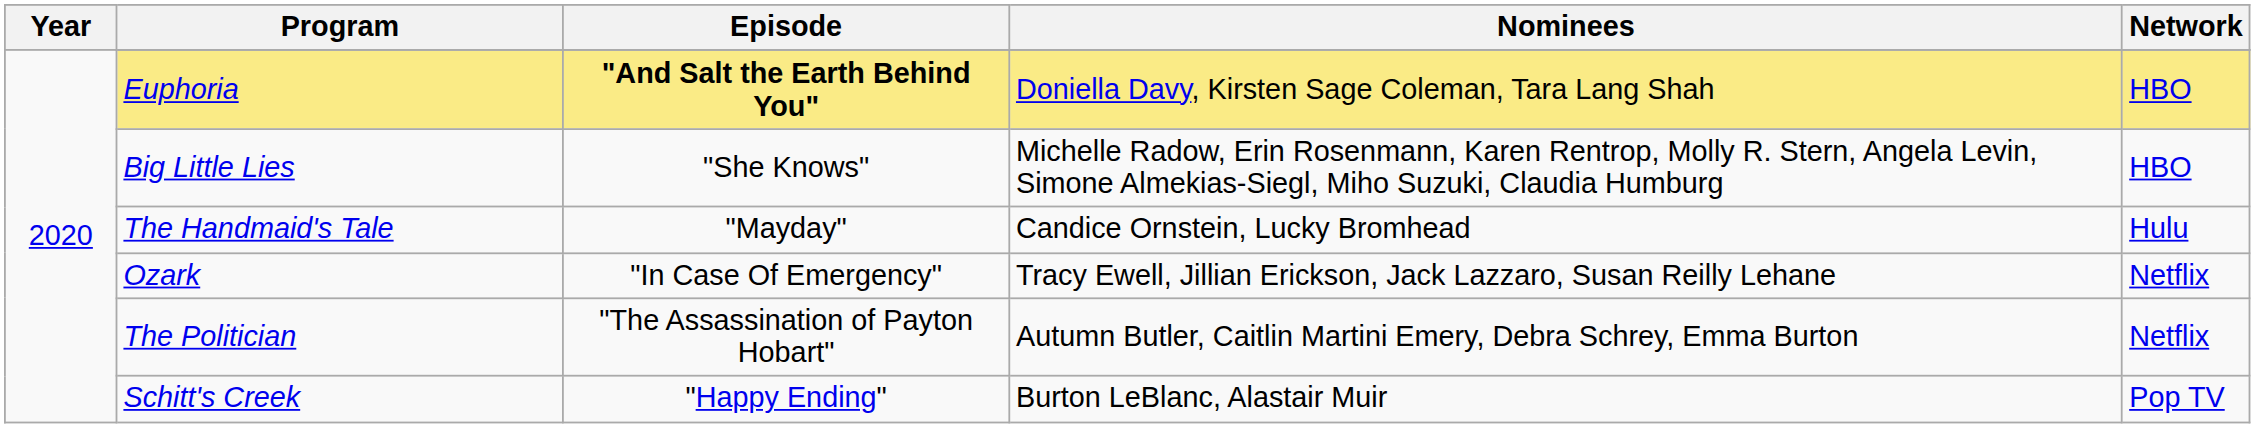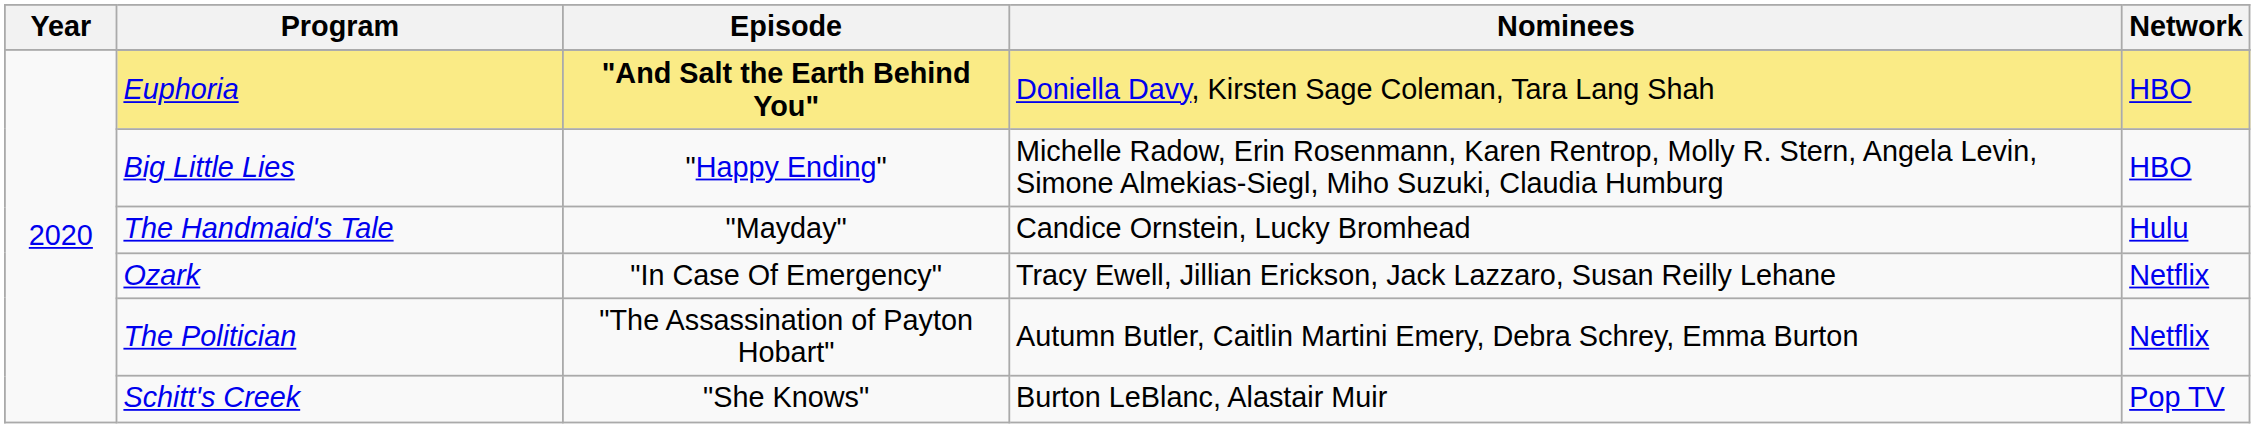(786, 167) "She Knows" -> (786, 167) "Happy Ending"
(786, 398) "Happy Ending" -> (786, 398) "She Knows"
